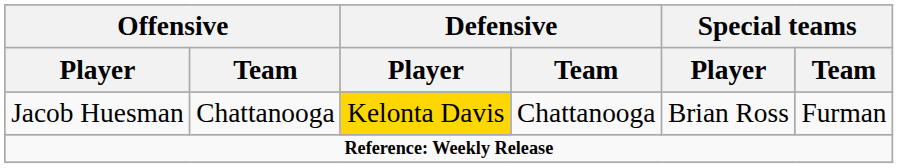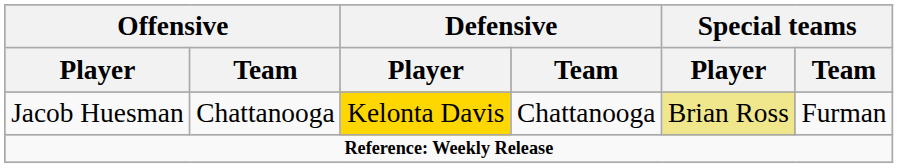(728, 112) no background -> (728, 112) khaki background
